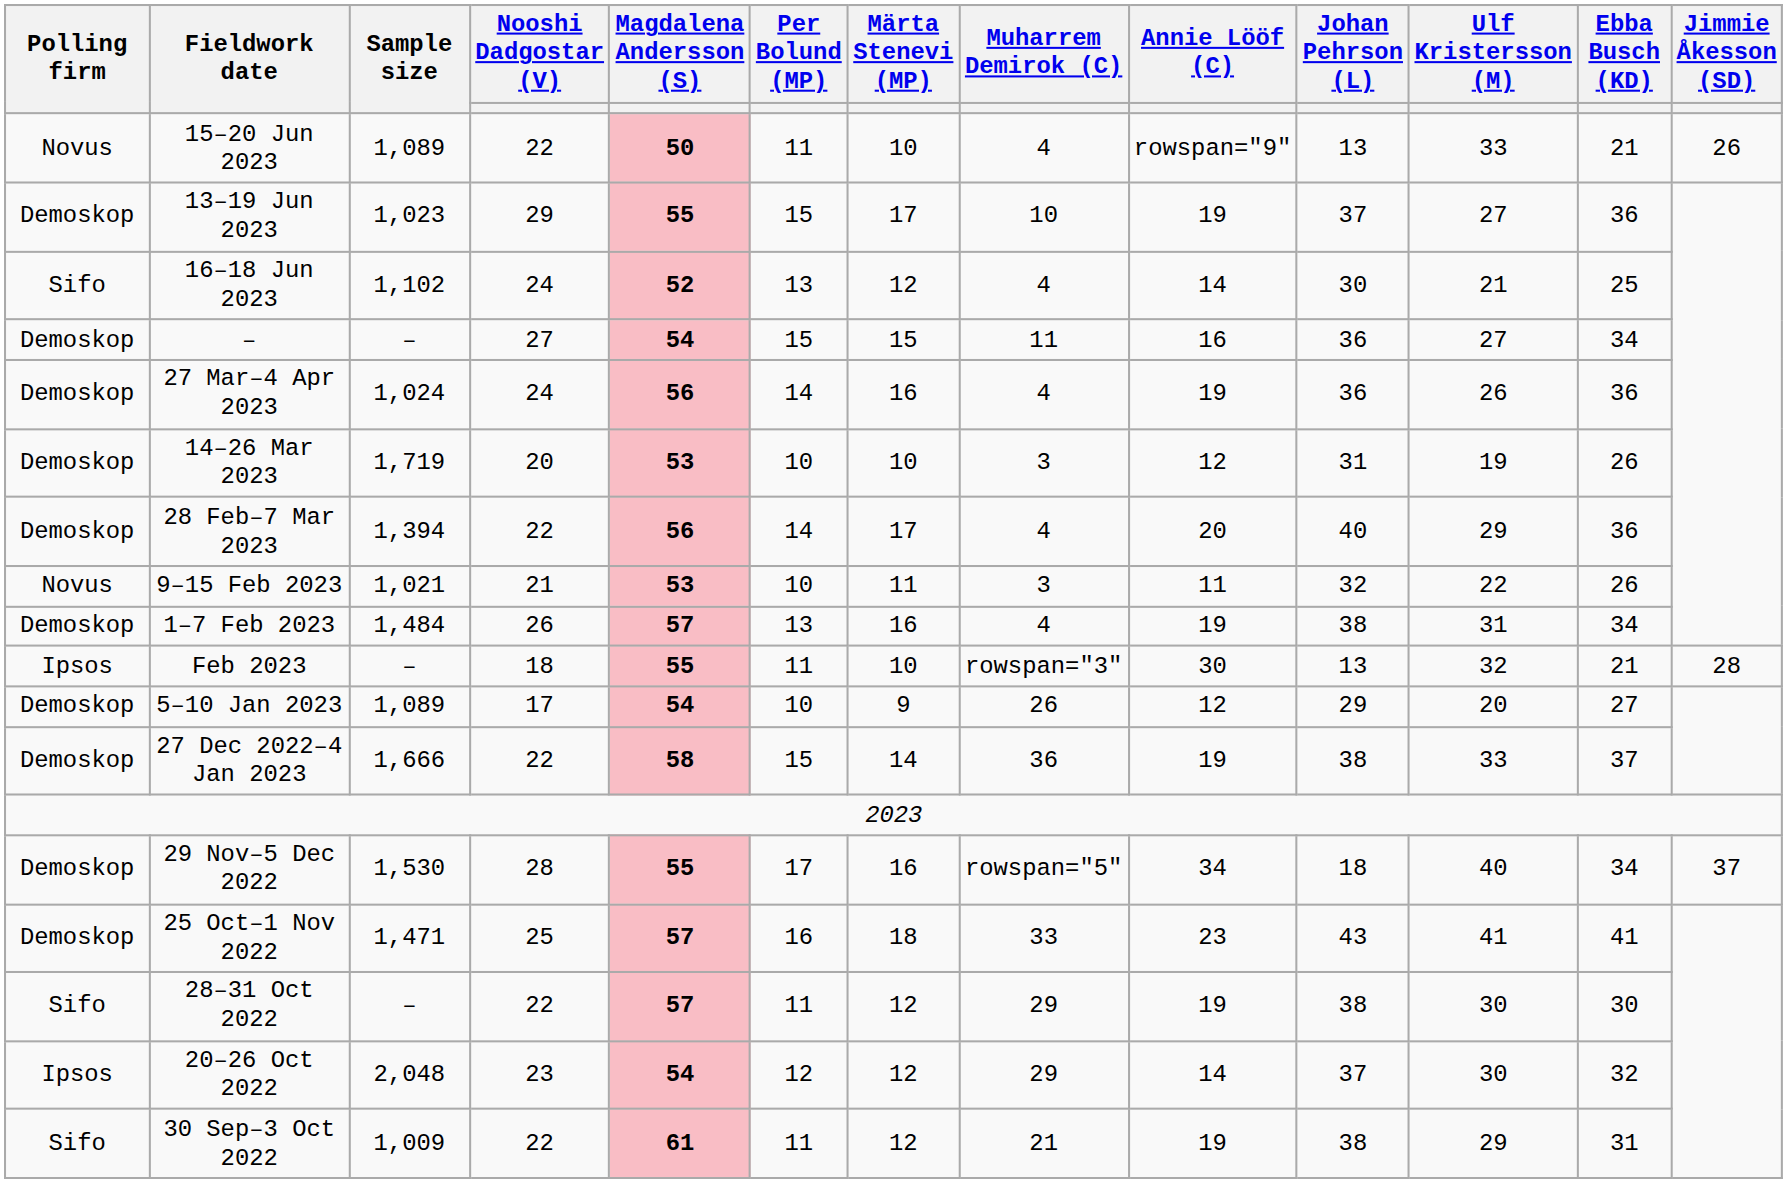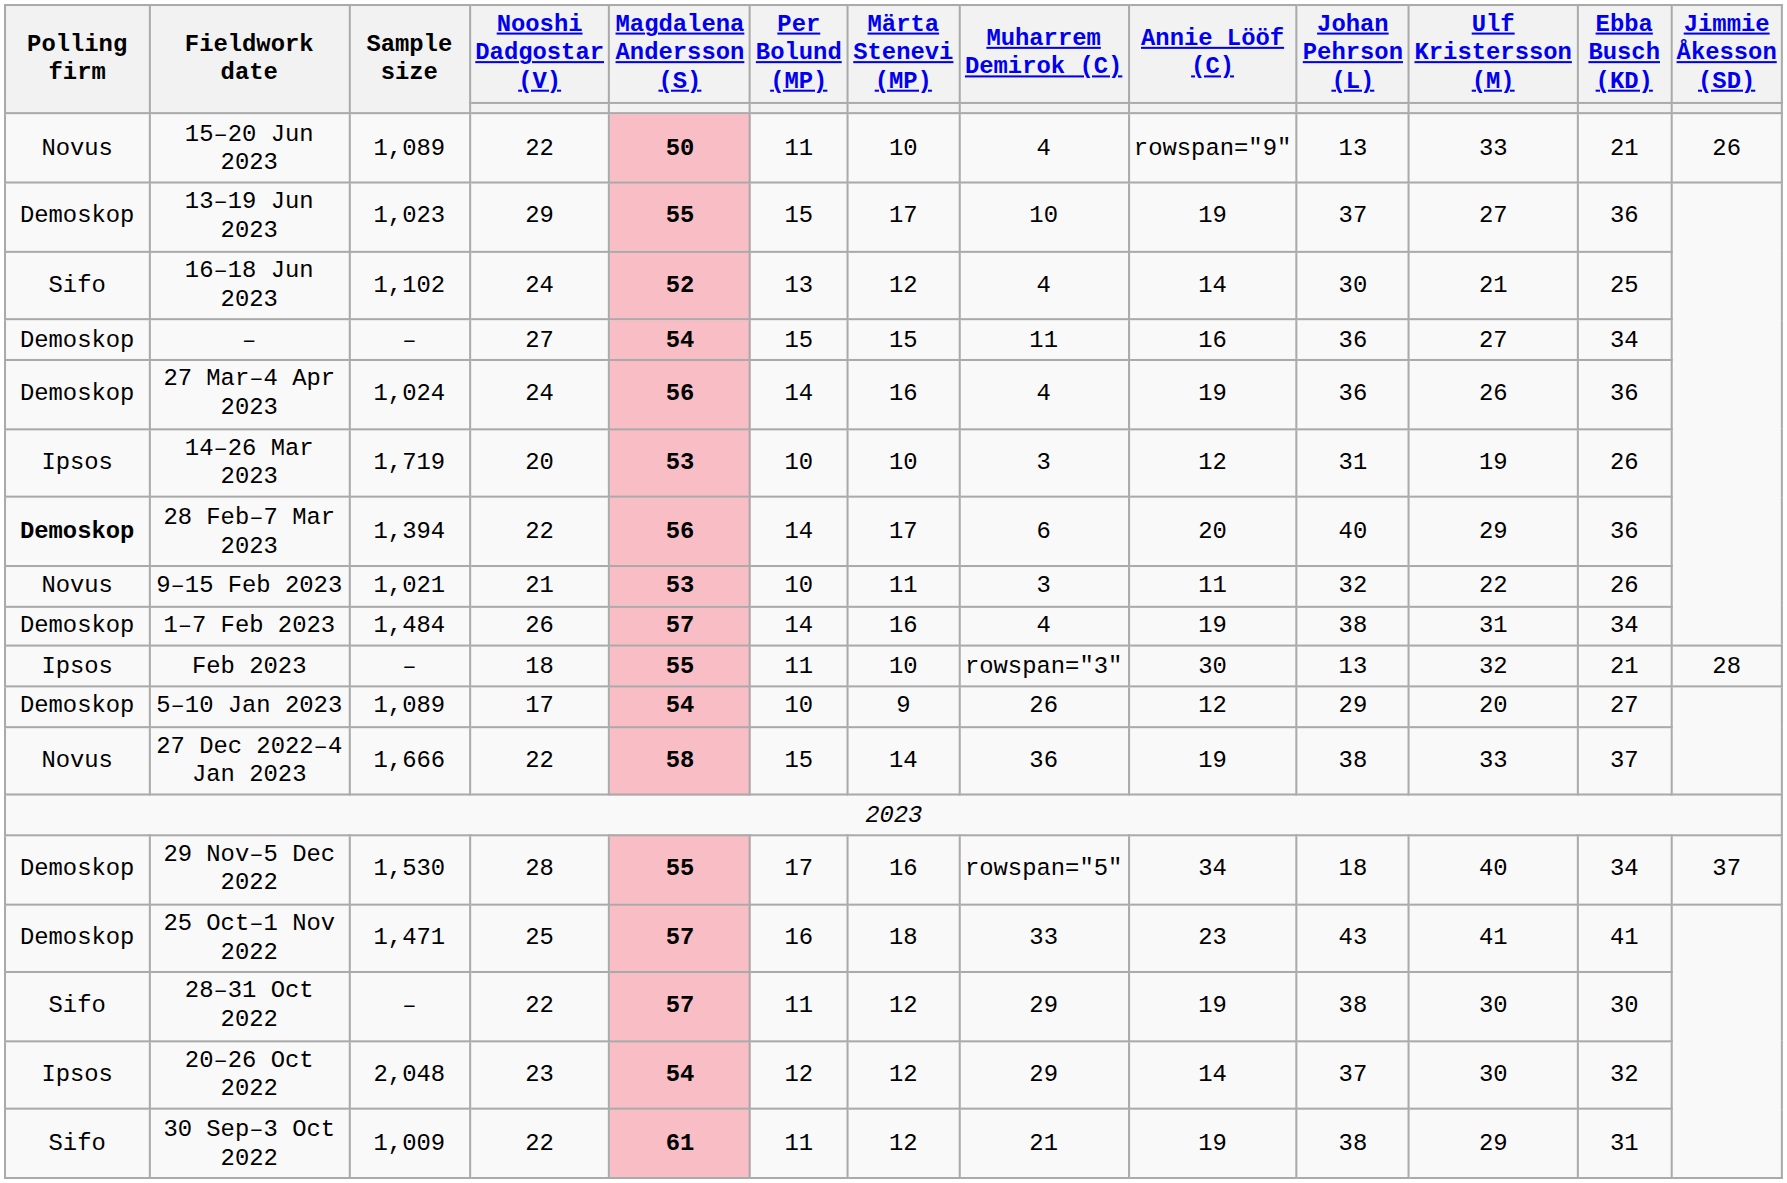(77, 463) Demoskop -> (77, 463) Ipsos
(77, 531) normal -> (77, 531) bold
(1044, 531) 4 -> (1044, 531) 6
(799, 626) 13 -> (799, 626) 14
(77, 760) Demoskop -> (77, 760) Novus
